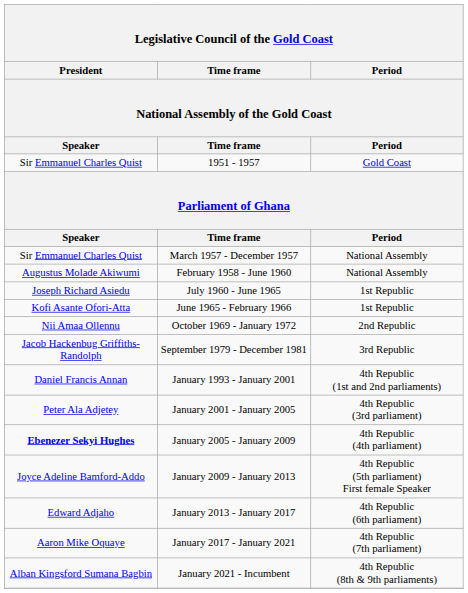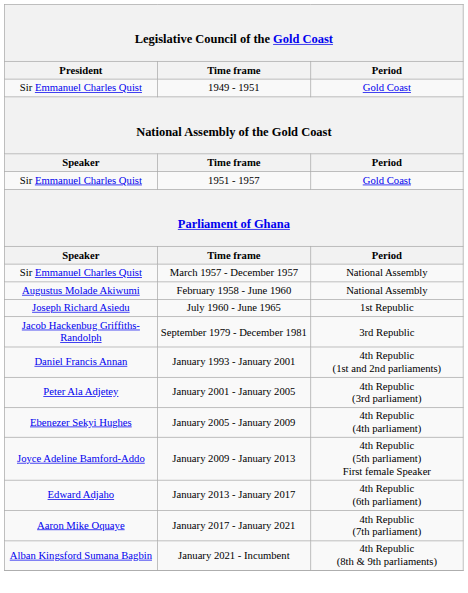+ row: (234, 88)
- row: (234, 308)
- row: (234, 326)
(81, 440) bold -> (81, 422) normal
